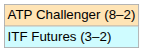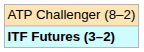(59, 36) normal -> (61, 36) bold
